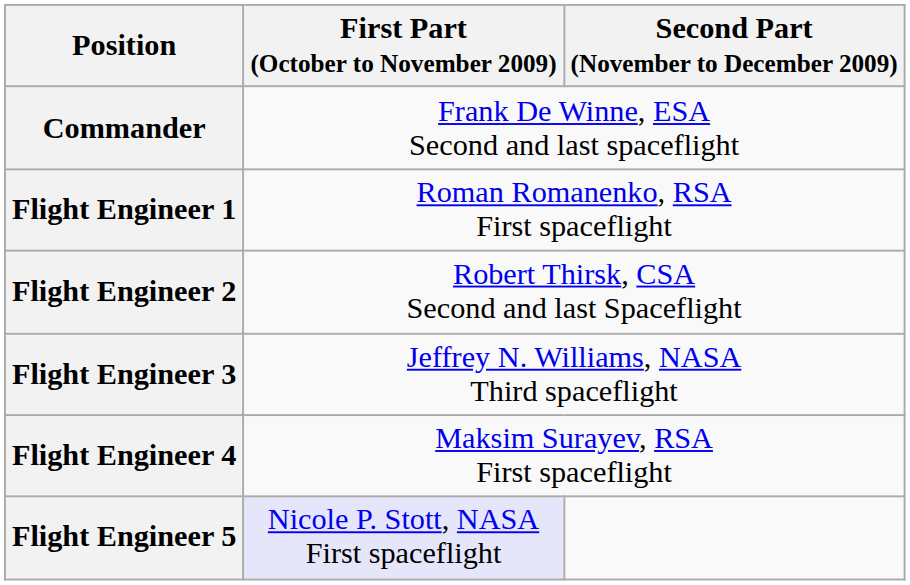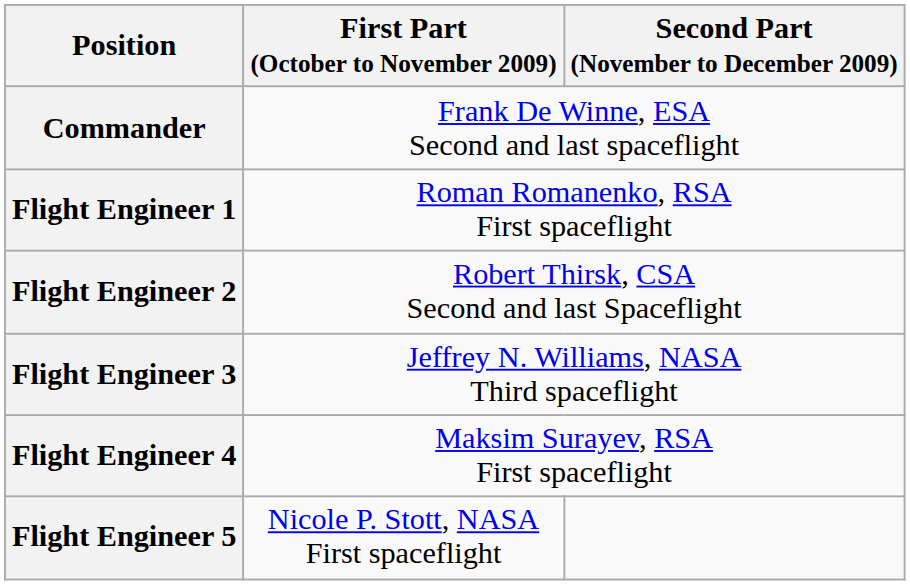(404, 537) lavender background -> (404, 537) no background
